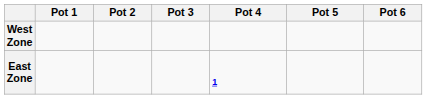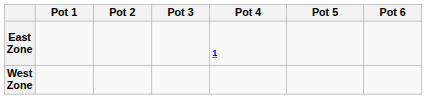rows swapped: (20, 36) <-> (20, 72)
